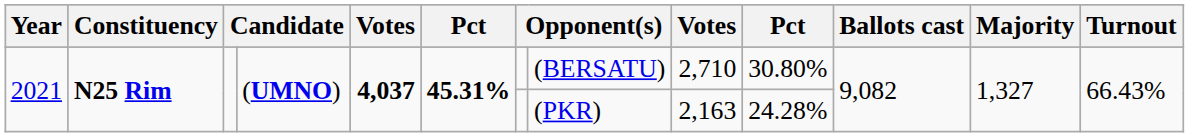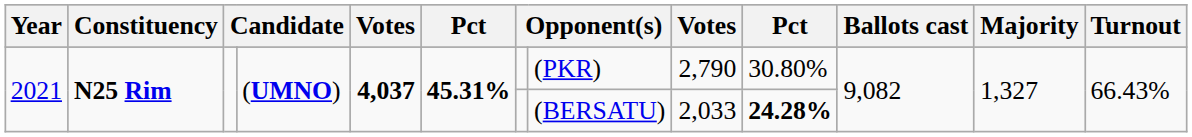(600, 68) (BERSATU) -> (568, 68) (PKR)
(707, 68) 2,710 -> (707, 68) 2,790
(568, 110) (PKR) -> (600, 110) (BERSATU)
(707, 110) 2,163 -> (707, 110) 2,033
(788, 110) normal -> (790, 110) bold
